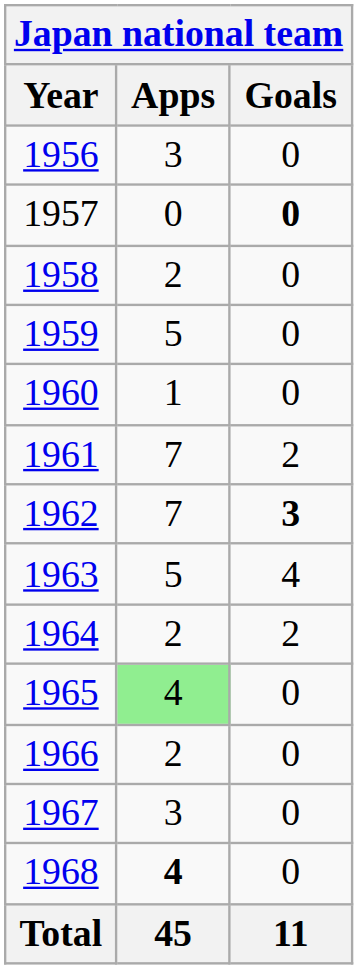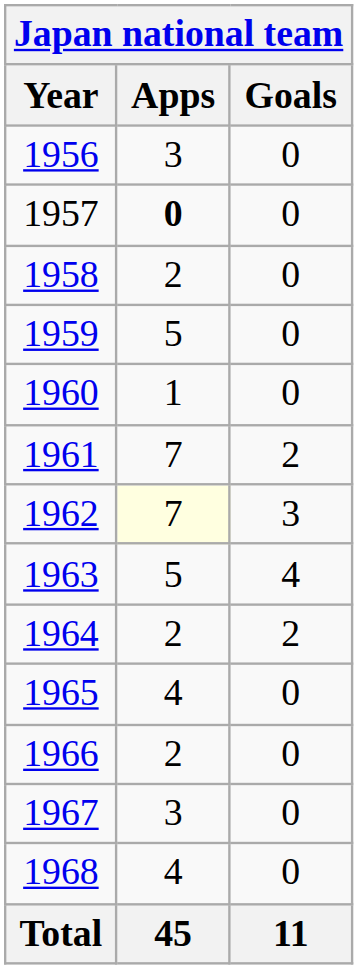(173, 214) normal -> (173, 214) bold
(291, 214) bold -> (291, 214) normal
(173, 513) no background -> (173, 513) lightyellow background
(291, 513) bold -> (291, 513) normal
(173, 693) lightgreen background -> (173, 693) no background
(173, 872) bold -> (173, 872) normal
